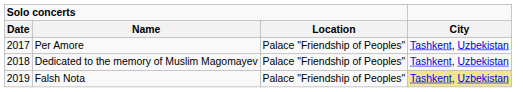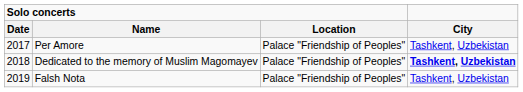(459, 62) normal -> (463, 62) bold
(459, 78) khaki background -> (459, 78) no background
